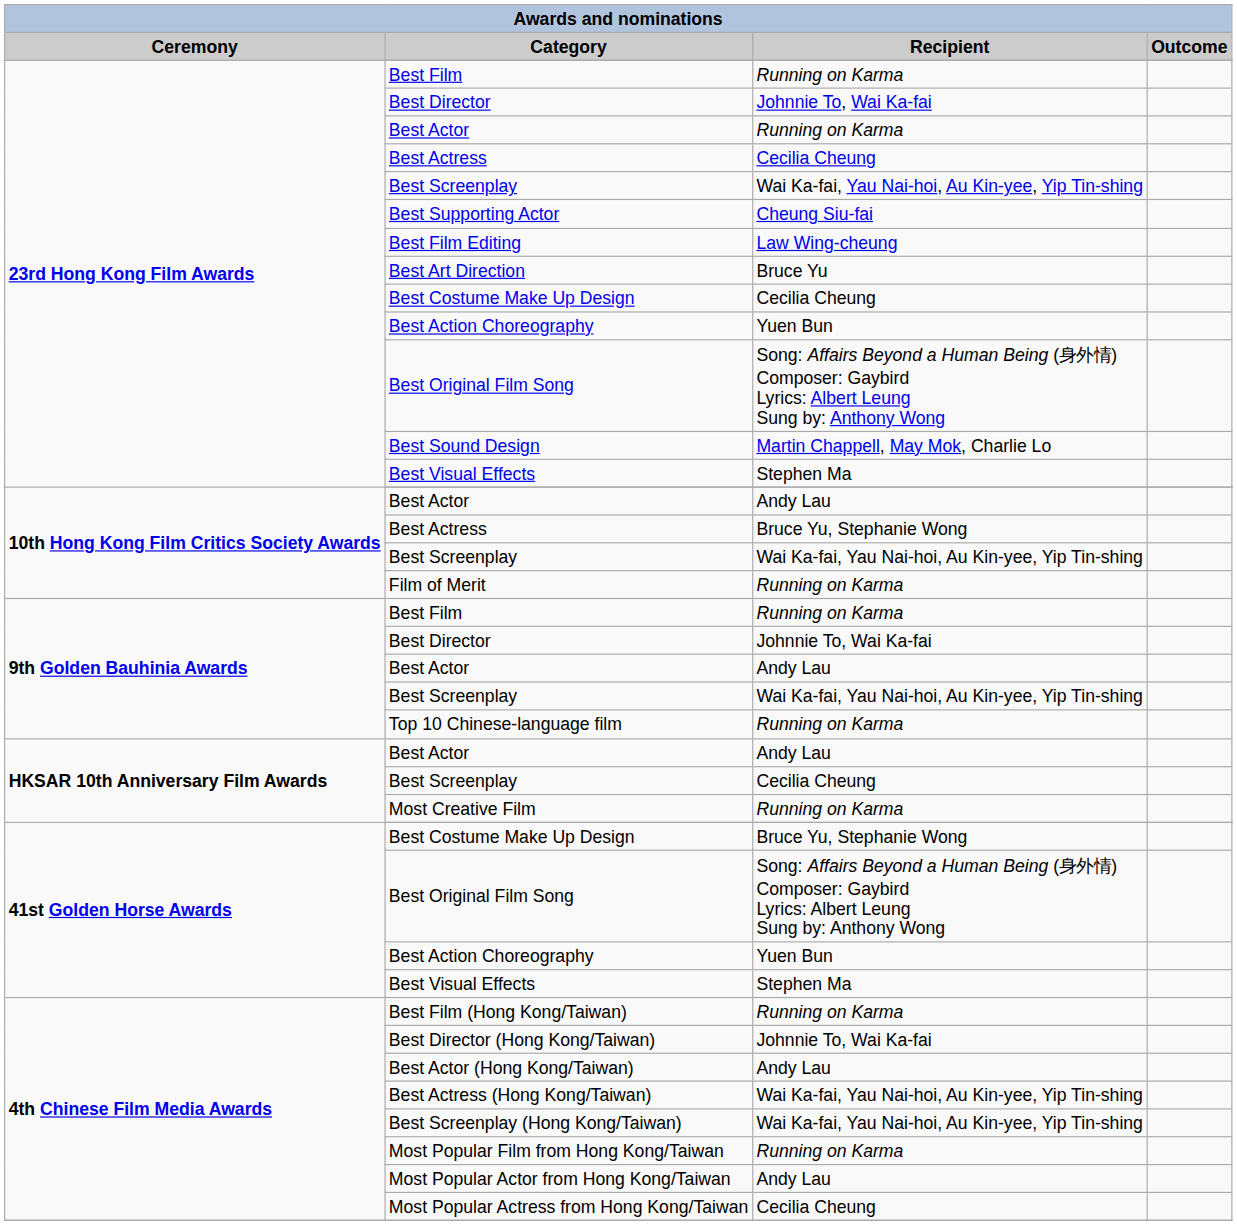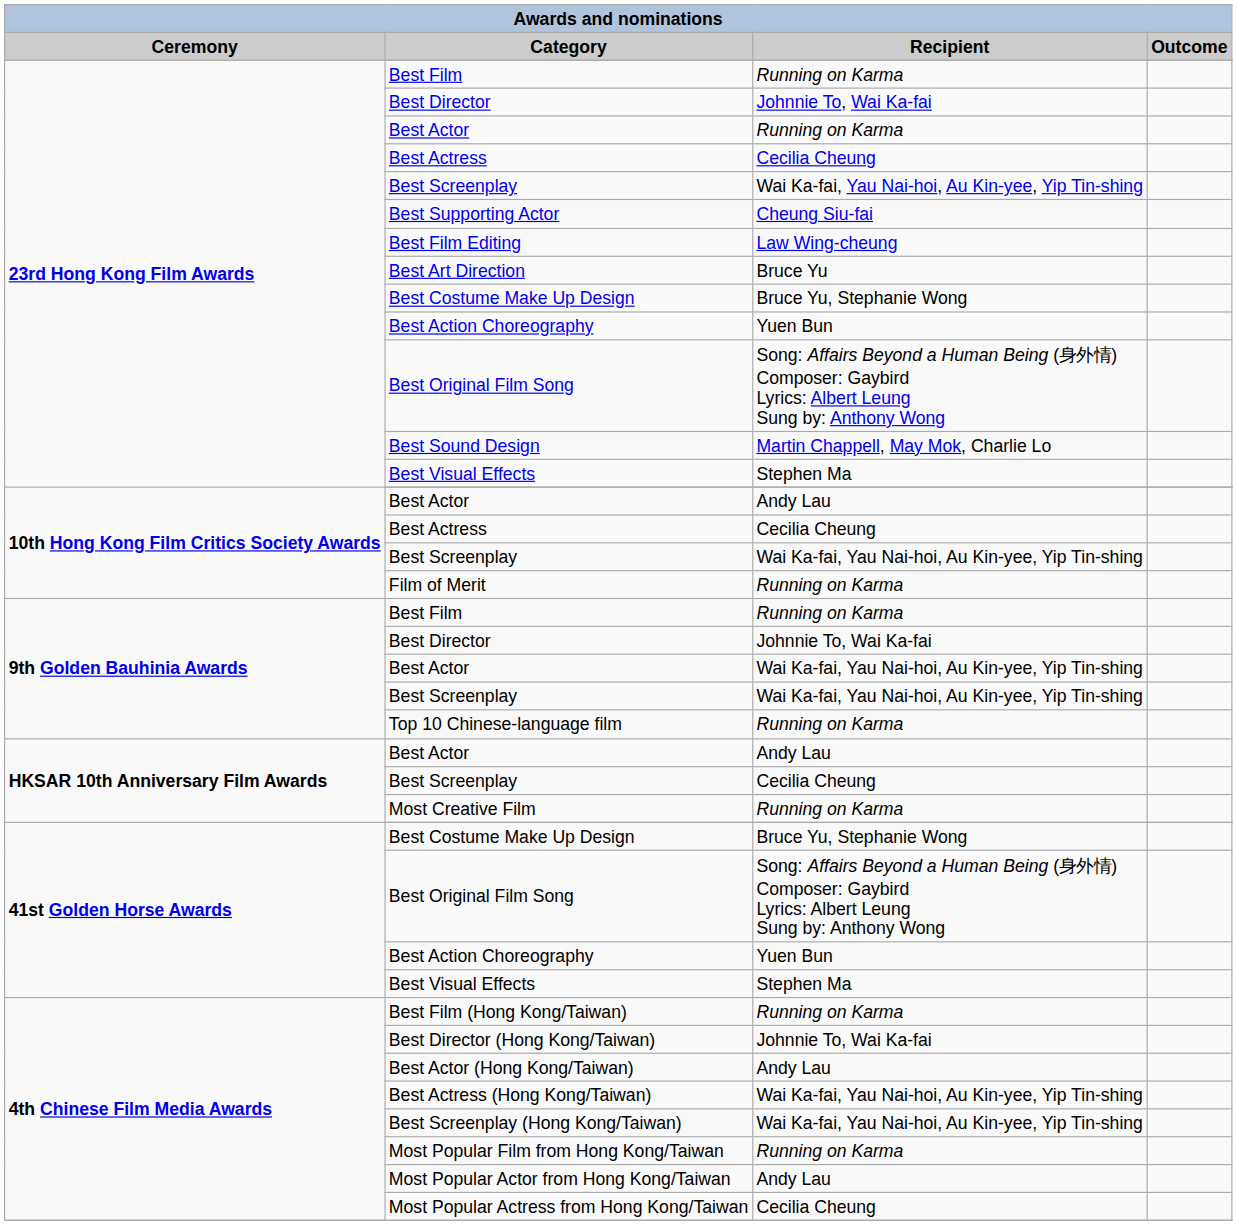(816, 298) Cecilia Cheung -> (862, 298) Bruce Yu, Stephanie Wong
(862, 529) Bruce Yu, Stephanie Wong -> (816, 529) Cecilia Cheung
(794, 669) Andy Lau -> (950, 669) Wai Ka-fai, Yau Nai-hoi, Au Kin-yee, Yip Tin-shing
